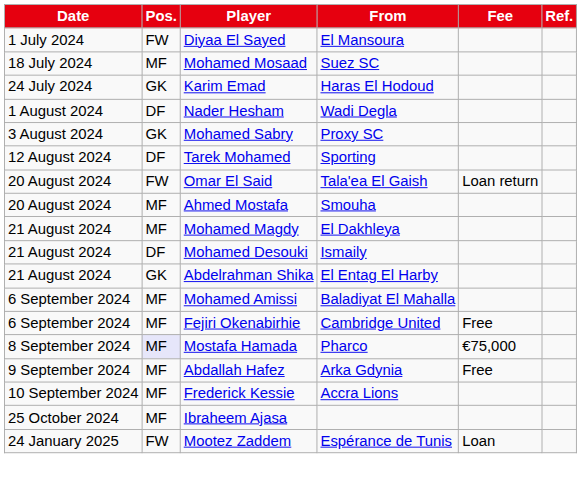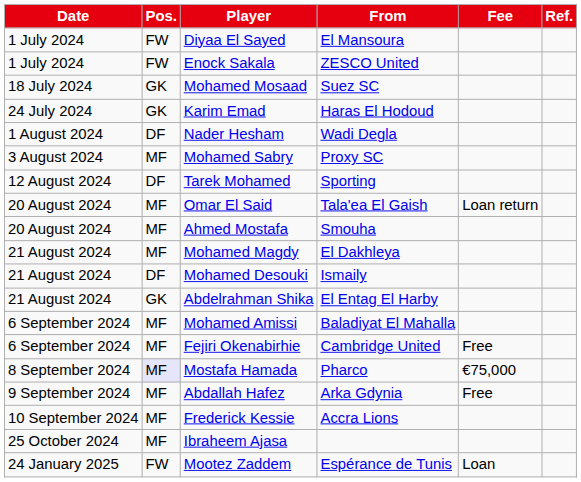+ row: (229, 63)
(156, 63) MF -> (156, 87) GK
(156, 134) GK -> (156, 157) MF
(157, 181) FW -> (156, 205) MF
